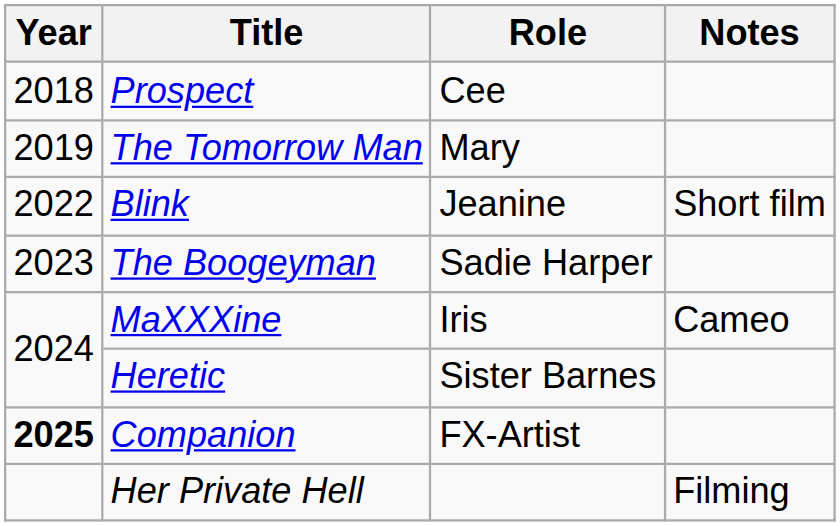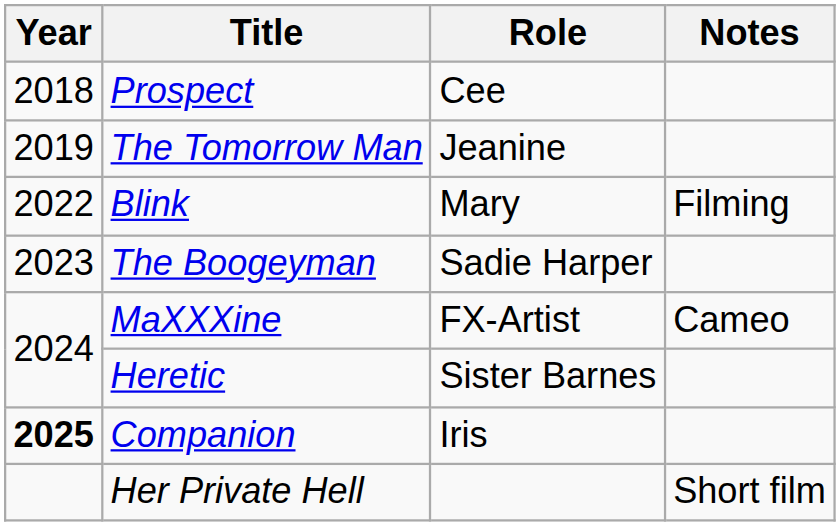(480, 147) Mary -> (503, 147) Jeanine
(503, 205) Jeanine -> (480, 205) Mary
(749, 205) Short film -> (731, 205) Filming
(464, 319) Iris -> (510, 319) FX-Artist
(510, 434) FX-Artist -> (464, 434) Iris
(731, 491) Filming -> (749, 491) Short film
